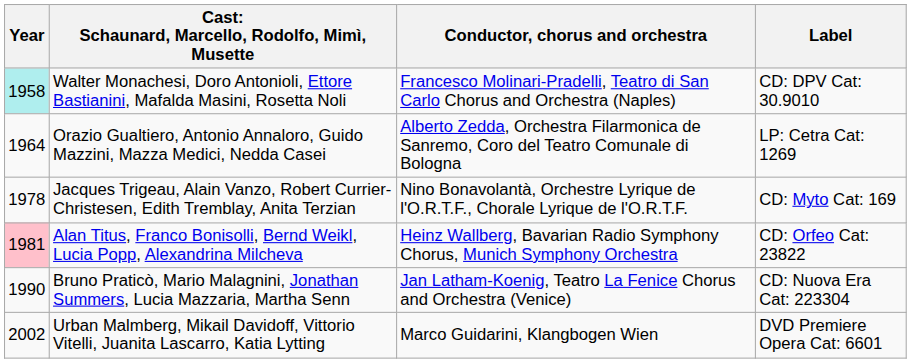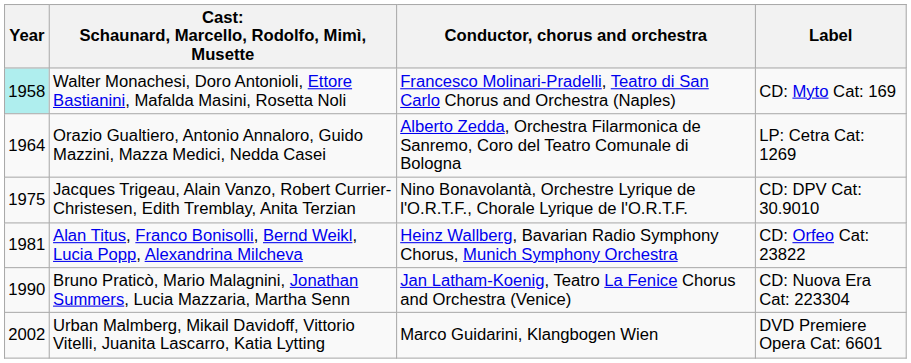(810, 90) CD: DPV Cat: 30.9010 -> (828, 90) CD: Myto Cat: 169
(27, 199) 1978 -> (27, 199) 1975
(828, 199) CD: Myto Cat: 169 -> (810, 199) CD: DPV Cat: 30.9010
(27, 244) pink background -> (27, 244) no background
